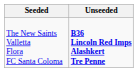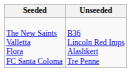(101, 47) bold -> (96, 47) normal
